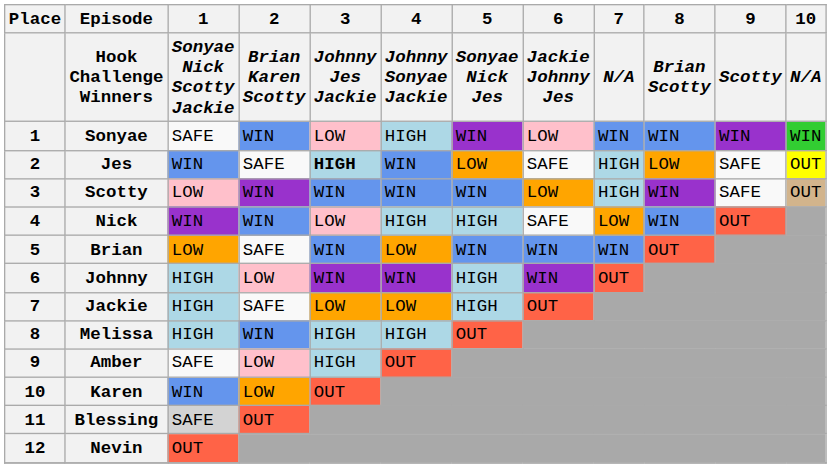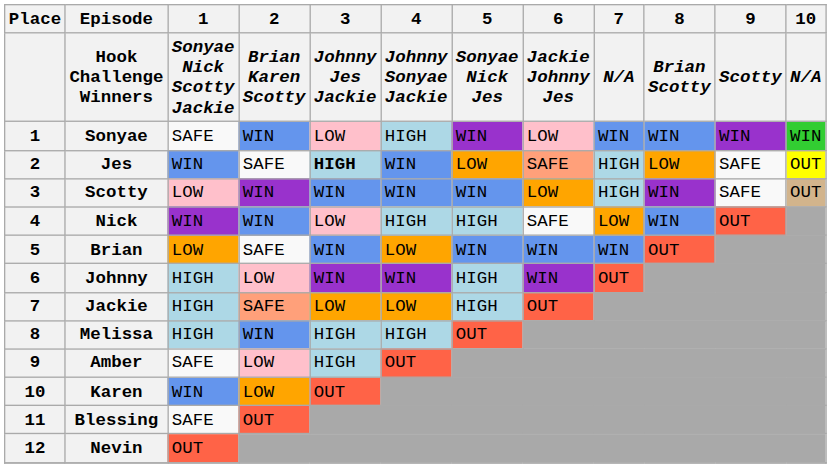(548, 164) no background -> (548, 164) lightsalmon background
(264, 306) no background -> (264, 306) lightsalmon background
(193, 420) lightgrey background -> (193, 420) no background
